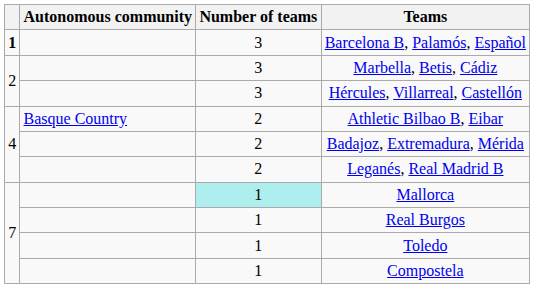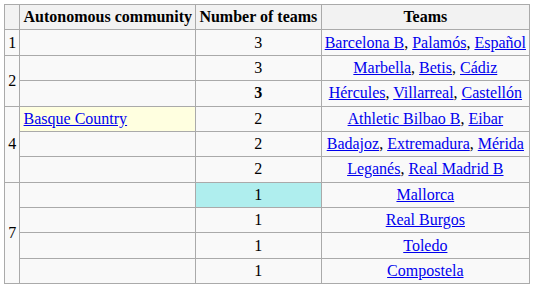(12, 42) bold -> (12, 42) normal
(258, 93) normal -> (258, 93) bold
(75, 118) no background -> (75, 118) lightyellow background
